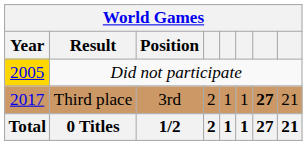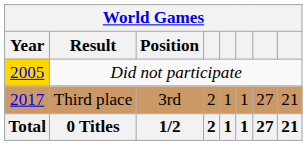(265, 99) bold -> (265, 99) normal
